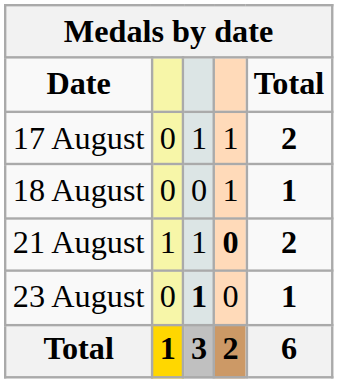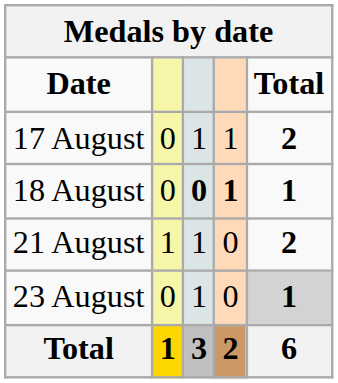(199, 190) normal -> (199, 190) bold
(230, 190) normal -> (230, 190) bold
(230, 243) bold -> (230, 243) normal
(199, 296) bold -> (199, 296) normal
(289, 296) no background -> (289, 296) lightgrey background
